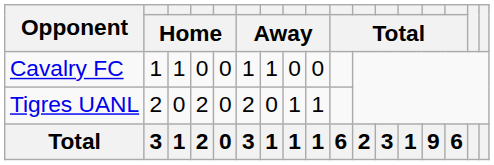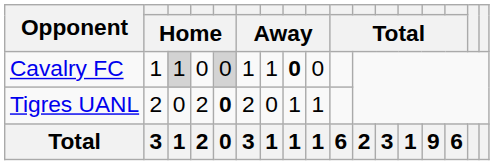(179, 69) no background -> (179, 69) lightgrey background
(225, 69) no background -> (225, 69) lightgrey background
(295, 69) normal -> (295, 69) bold
(225, 105) normal -> (225, 105) bold
